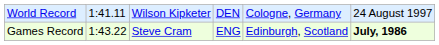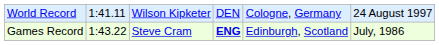(228, 31) normal -> (228, 31) bold
(380, 31) bold -> (379, 31) normal
